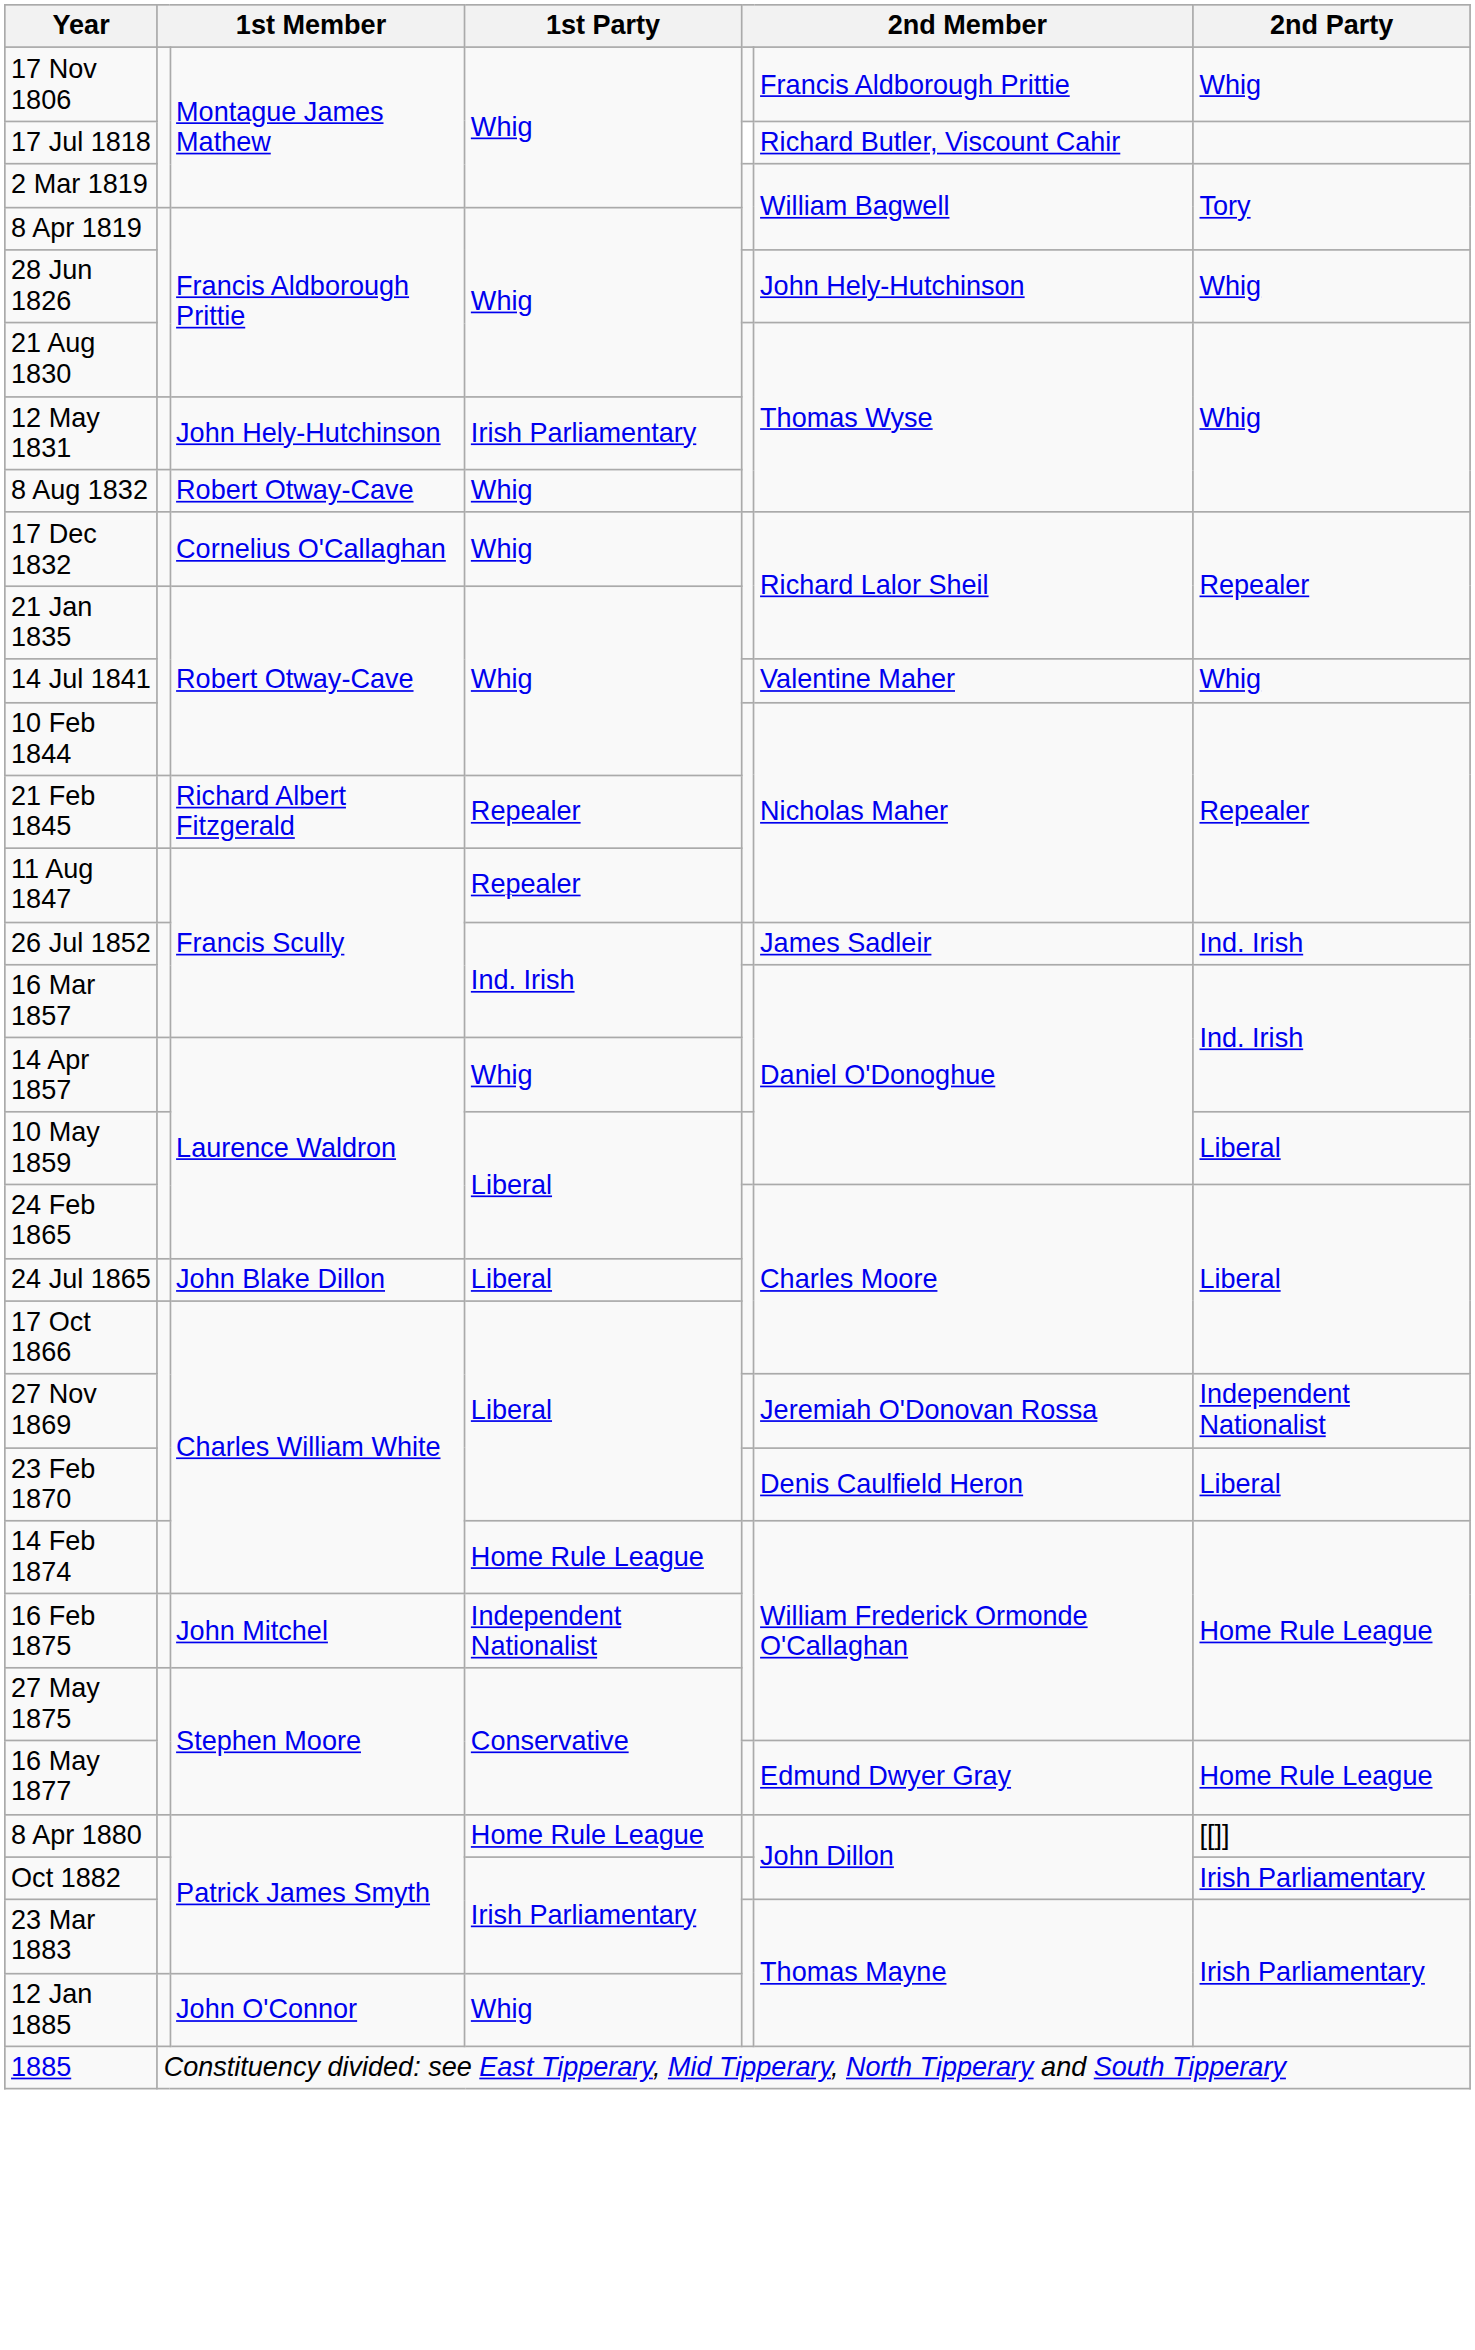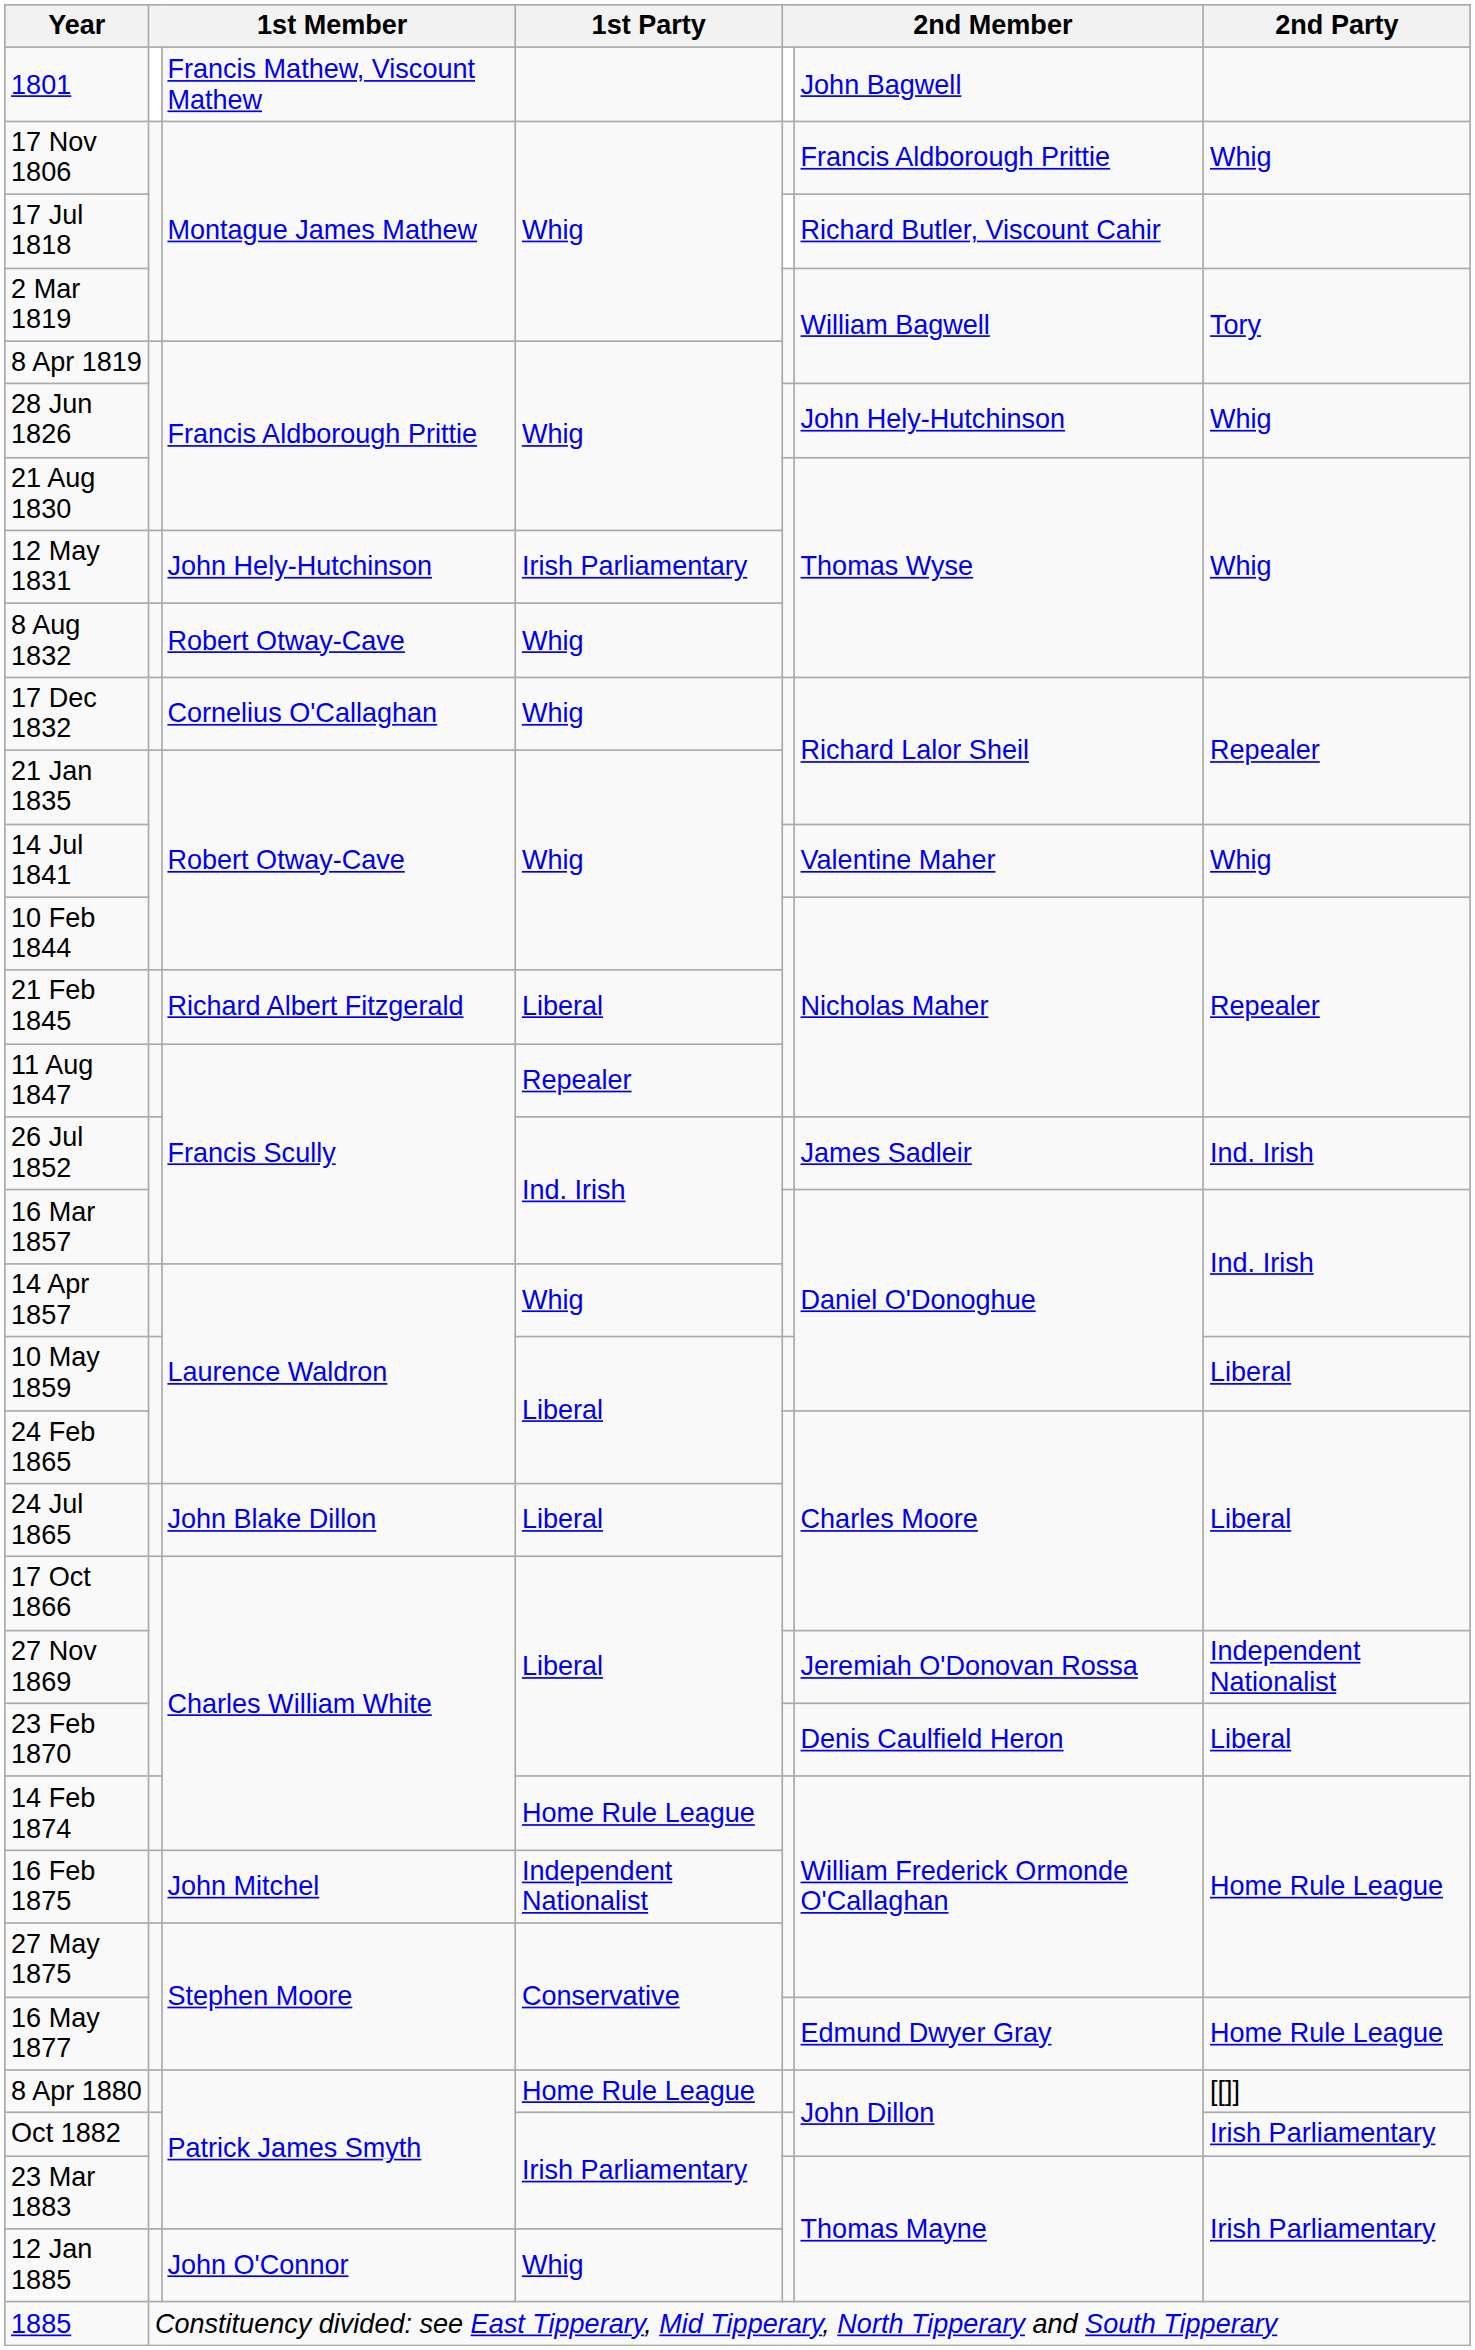+ row: (41, 84)
(526, 811) Repealer -> (562, 1006) Liberal
